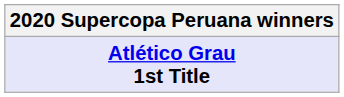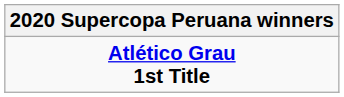(172, 64) lavender background -> (172, 64) no background
